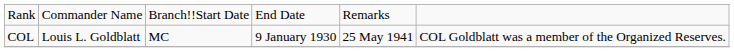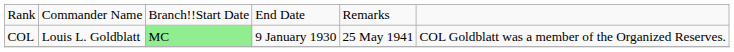(159, 36) no background -> (159, 36) lightgreen background
